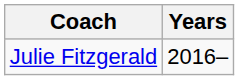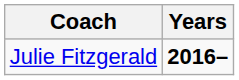(198, 56) normal -> (198, 56) bold
